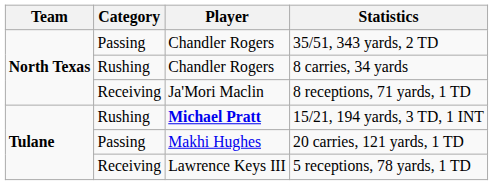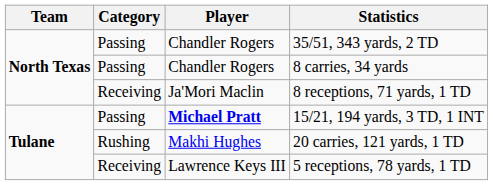(124, 67) Rushing -> (121, 67) Passing
(124, 117) Rushing -> (121, 117) Passing
(121, 141) Passing -> (124, 141) Rushing
